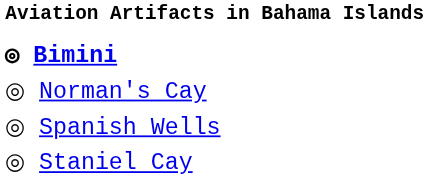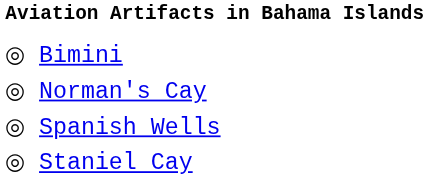(61, 56) bold -> (64, 56) normal
